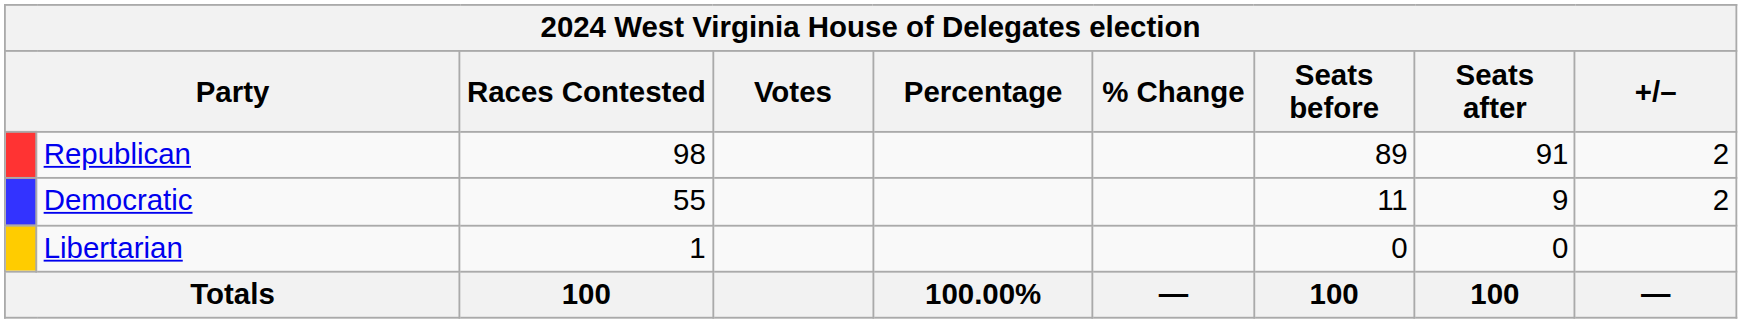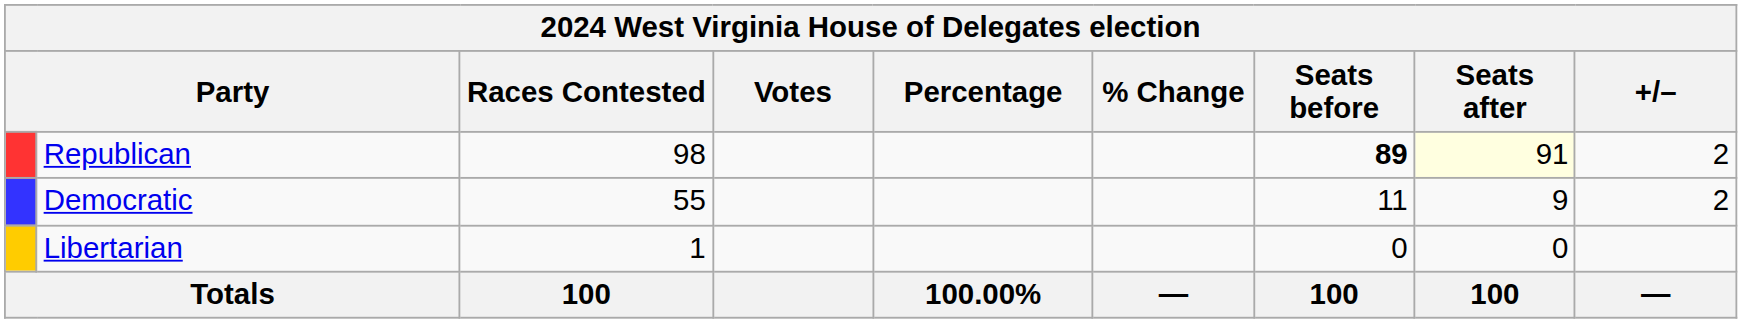(1391, 154) normal -> (1391, 154) bold
(1552, 154) no background -> (1552, 154) lightyellow background
